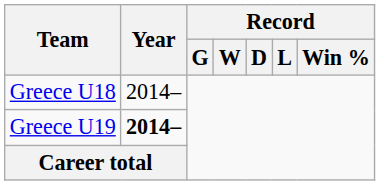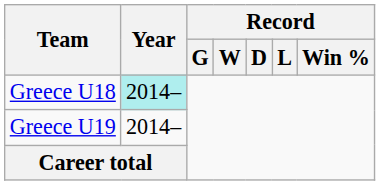(154, 92) no background -> (154, 92) paleturquoise background
(154, 127) bold -> (154, 127) normal
